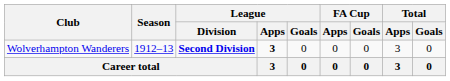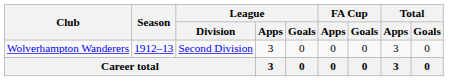(217, 48) bold -> (216, 48) normal
(272, 48) bold -> (271, 48) normal
